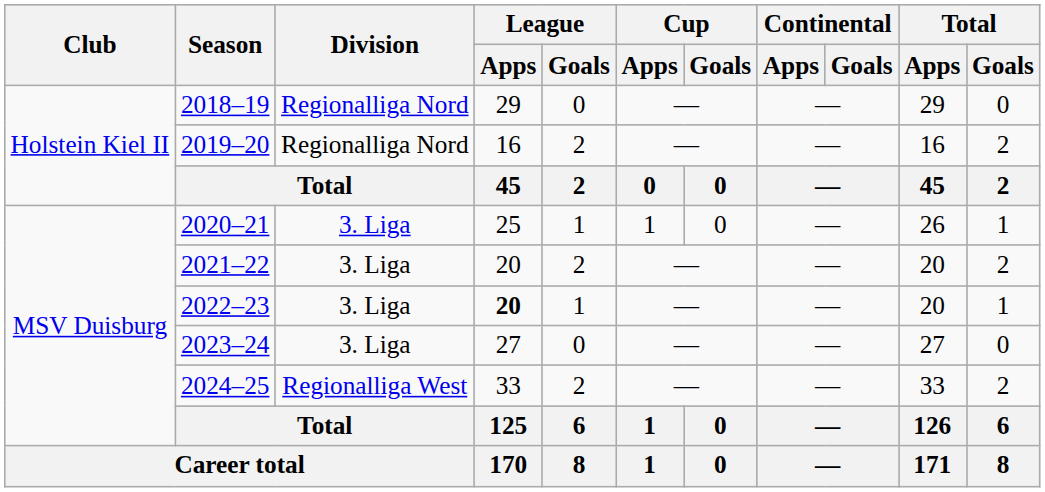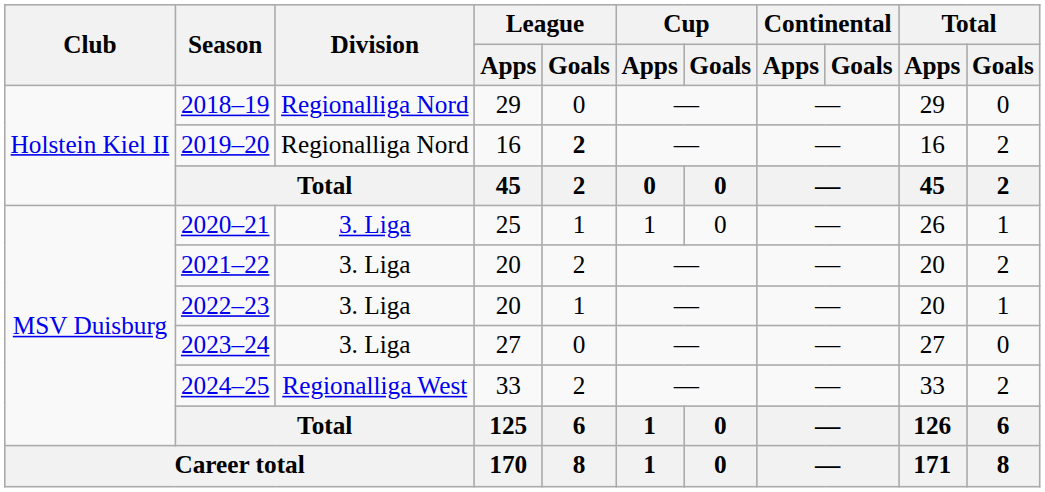(579, 144) normal -> (579, 144) bold
(508, 305) bold -> (508, 305) normal
